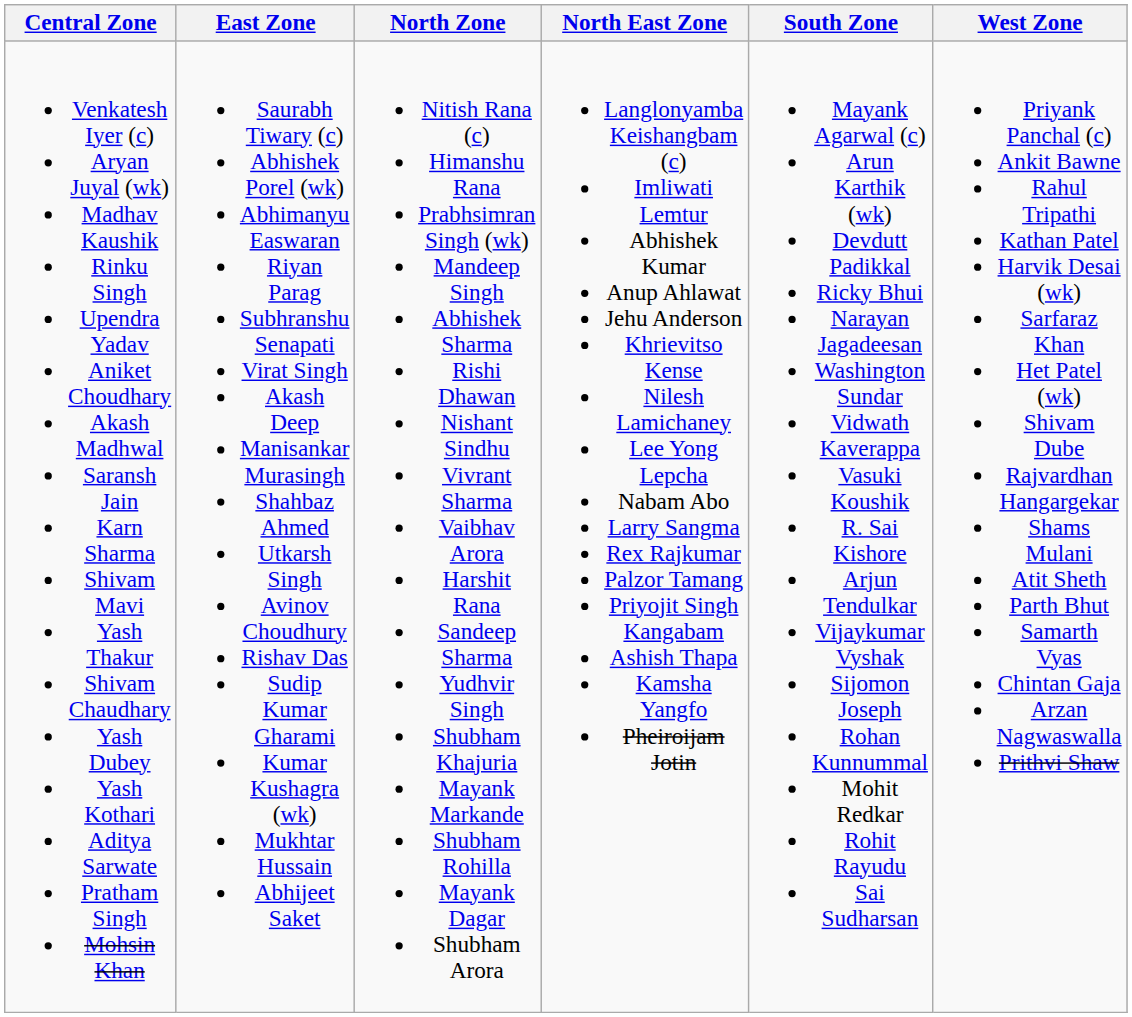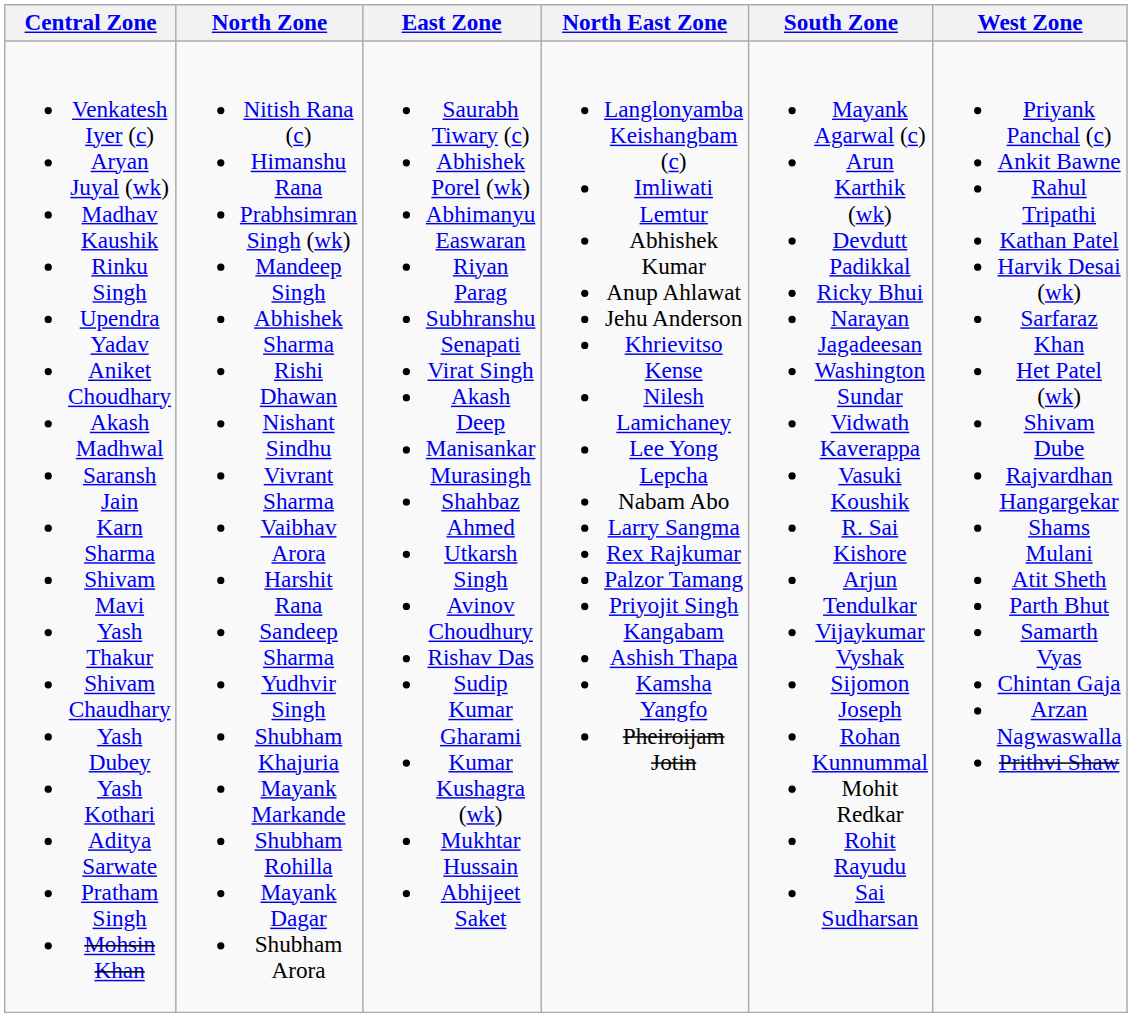columns swapped: (266, 22) <-> (448, 22)
